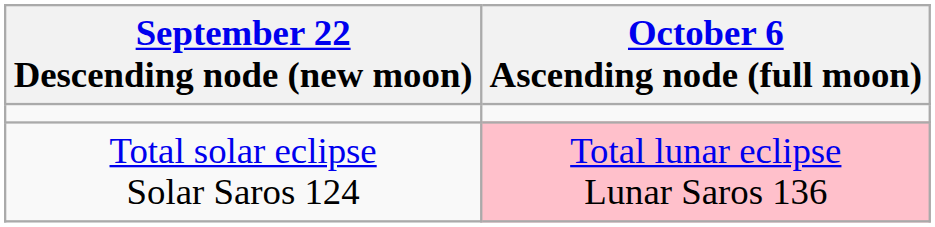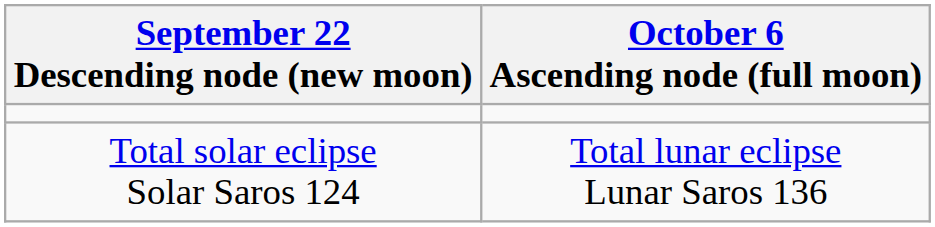(706, 171) pink background -> (706, 171) no background
